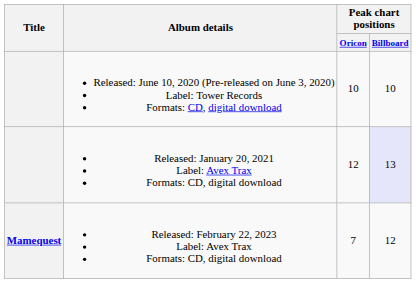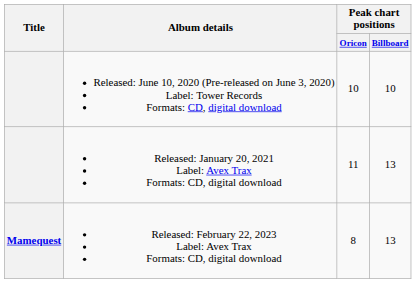(353, 164) 12 -> (353, 164) 11
(390, 164) lavender background -> (390, 164) no background
(353, 240) 7 -> (353, 240) 8
(390, 240) 12 -> (390, 240) 13
